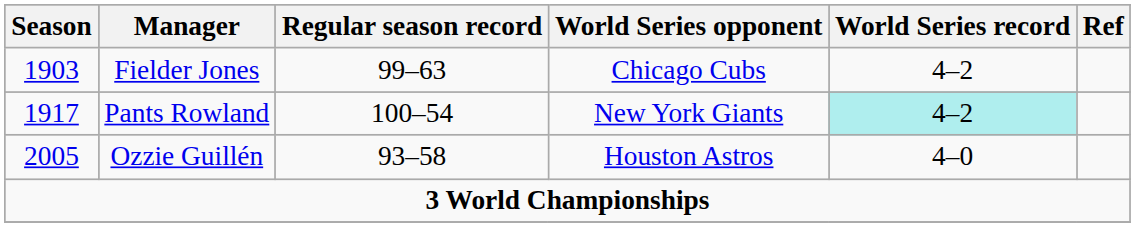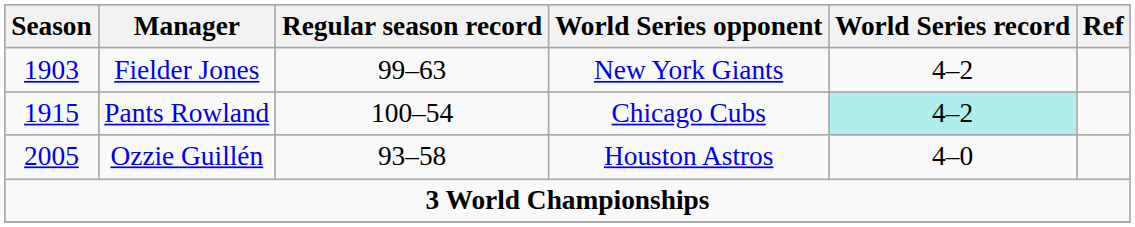(689, 69) Chicago Cubs -> (689, 69) New York Giants
(51, 112) 1917 -> (51, 112) 1915
(689, 112) New York Giants -> (689, 112) Chicago Cubs
